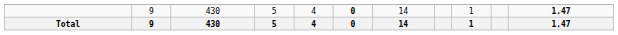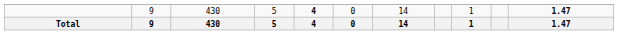(314, 11) normal -> (314, 11) bold
(353, 11) bold -> (353, 11) normal
